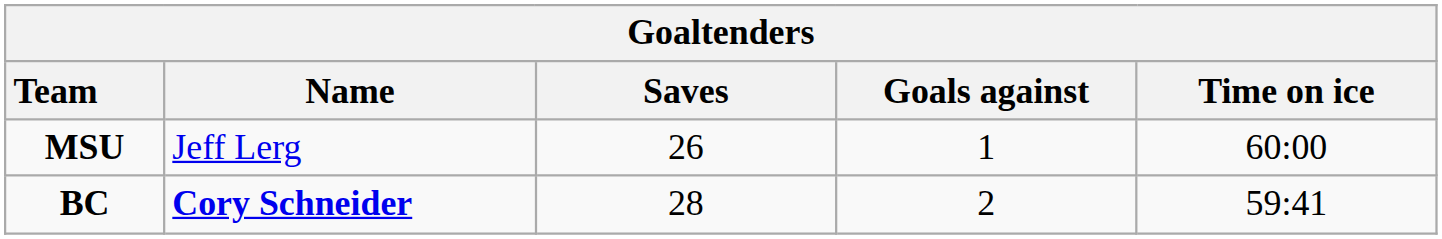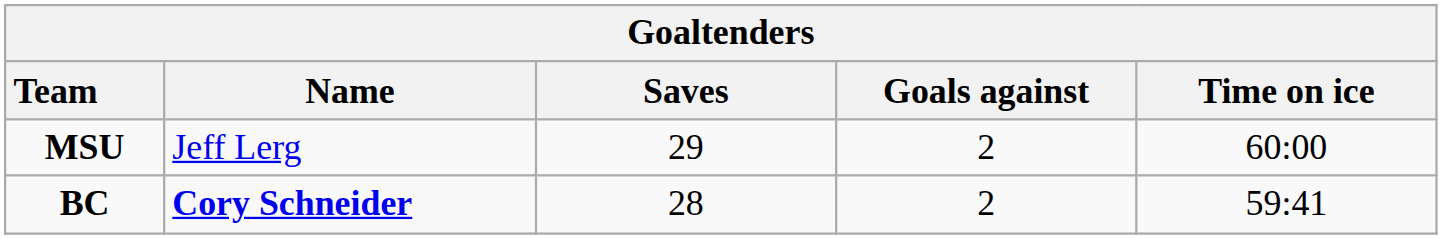(686, 146) 26 -> (686, 146) 29
(986, 146) 1 -> (986, 146) 2
